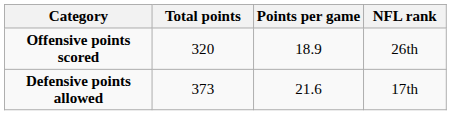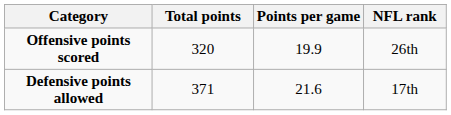(309, 48) 18.9 -> (309, 48) 19.9
(203, 89) 373 -> (203, 89) 371
